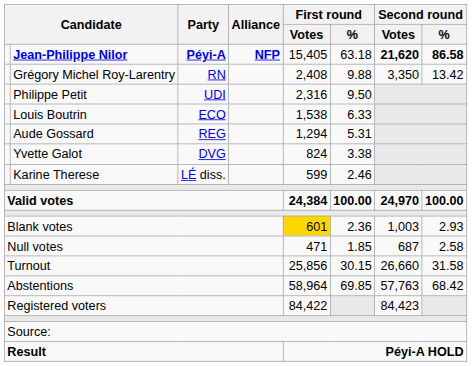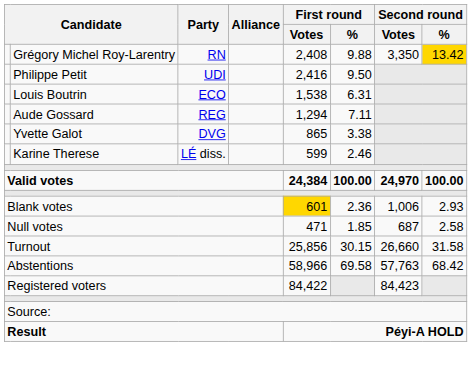- row: (70, 55)
(448, 75) no background -> (448, 55) gold background
(312, 94) 2,316 -> (312, 75) 2,416
(359, 114) 6.33 -> (359, 94) 6.31
(359, 134) 5.31 -> (360, 114) 7.11
(317, 154) 824 -> (317, 134) 865
(403, 226) 1,003 -> (403, 206) 1,006
(308, 286) 58,964 -> (308, 266) 58,966
(356, 286) 69.85 -> (356, 266) 69.58
